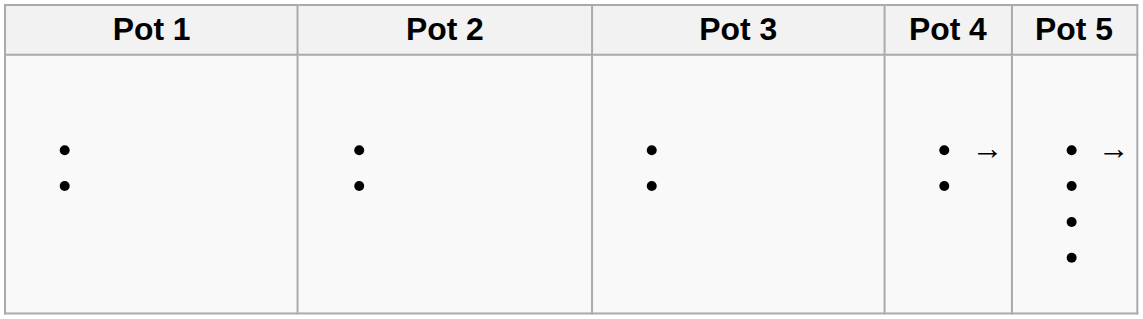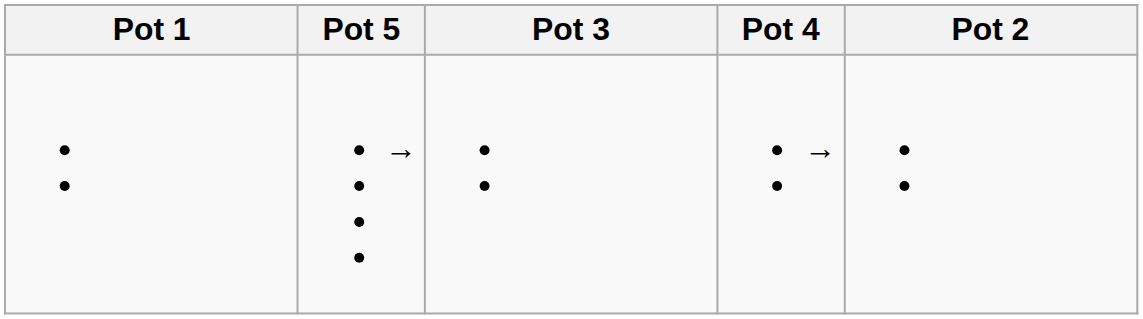columns swapped: (445, 29) <-> (1074, 29)
